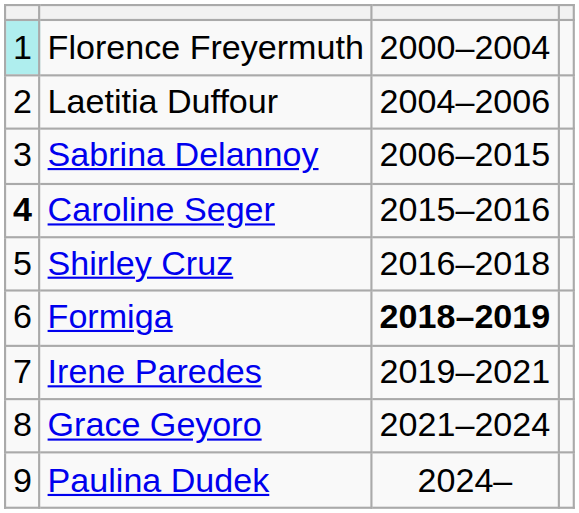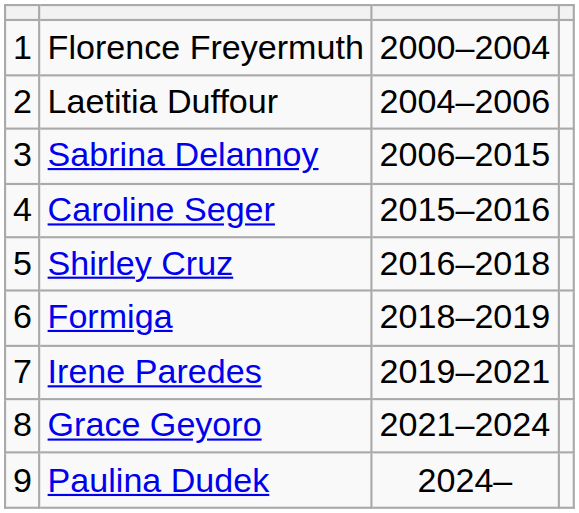(22, 47) paleturquoise background -> (22, 47) no background
(22, 209) bold -> (22, 209) normal
(465, 317) bold -> (465, 317) normal
